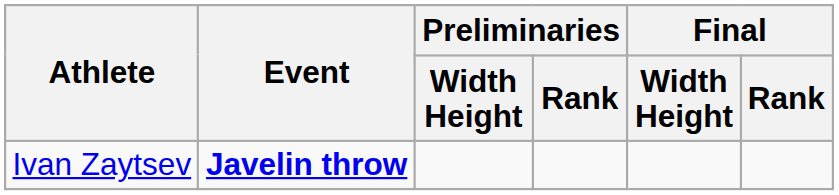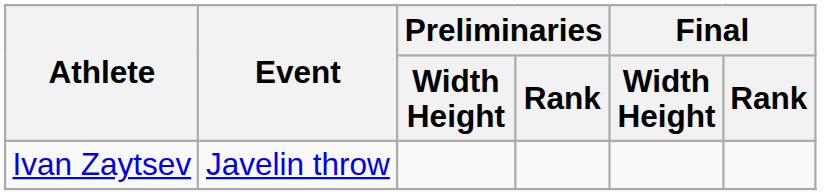(307, 165) bold -> (298, 165) normal
